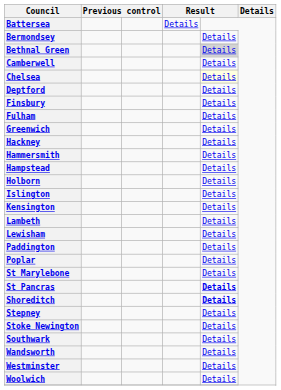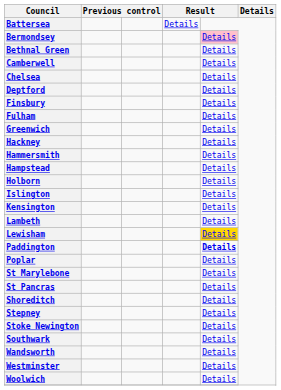(219, 37) no background -> (219, 37) pink background
(219, 50) lightgrey background -> (219, 50) no background
(219, 77) lightyellow background -> (219, 77) no background
(219, 234) no background -> (219, 234) gold background
(219, 247) normal -> (219, 247) bold
(219, 287) bold -> (219, 287) normal
(219, 300) bold -> (219, 300) normal
